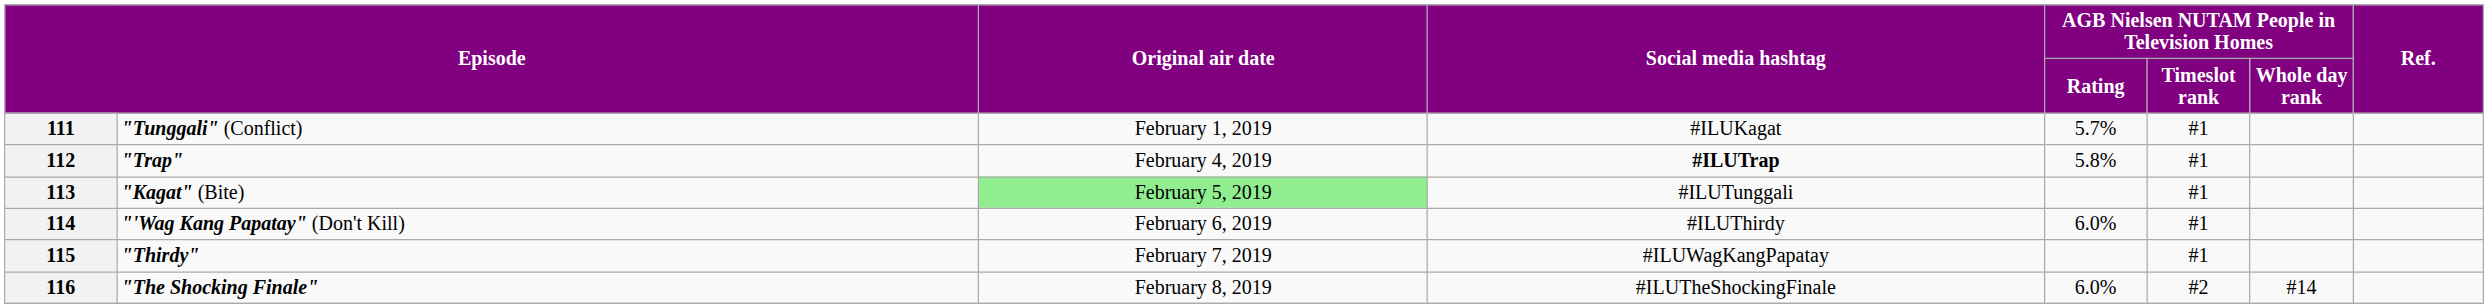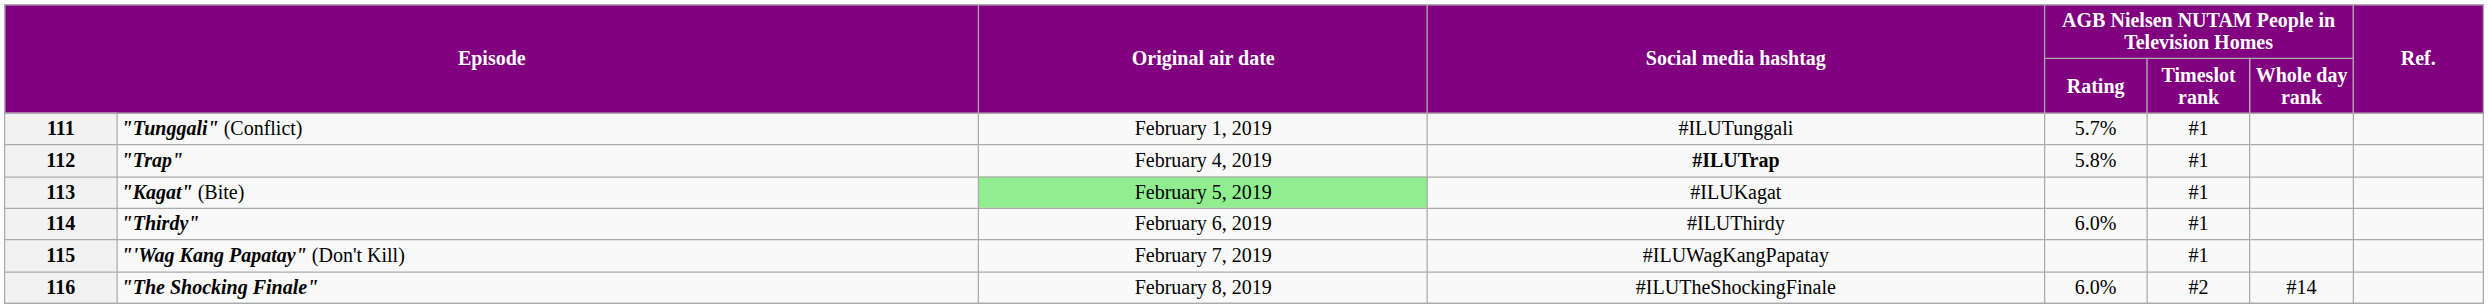(1736, 128) #ILUKagat -> (1736, 128) #ILUTunggali
(1736, 192) #ILUTunggali -> (1736, 192) #ILUKagat
(263, 223) "'Wag Kang Papatay" (Don't Kill) -> (160, 223) "Thirdy"
(160, 255) "Thirdy" -> (263, 255) "'Wag Kang Papatay" (Don't Kill)
